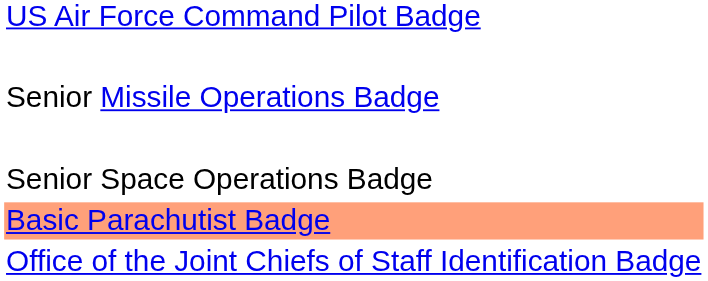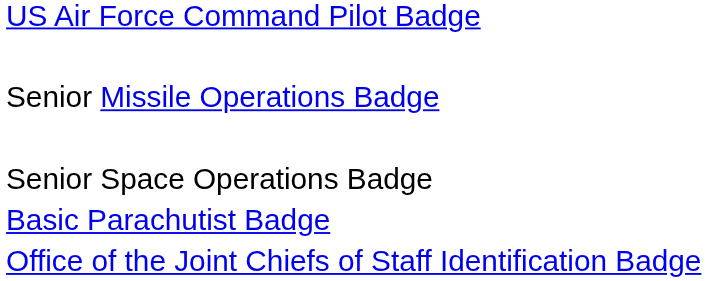(168, 220) lightsalmon background -> (168, 220) no background
